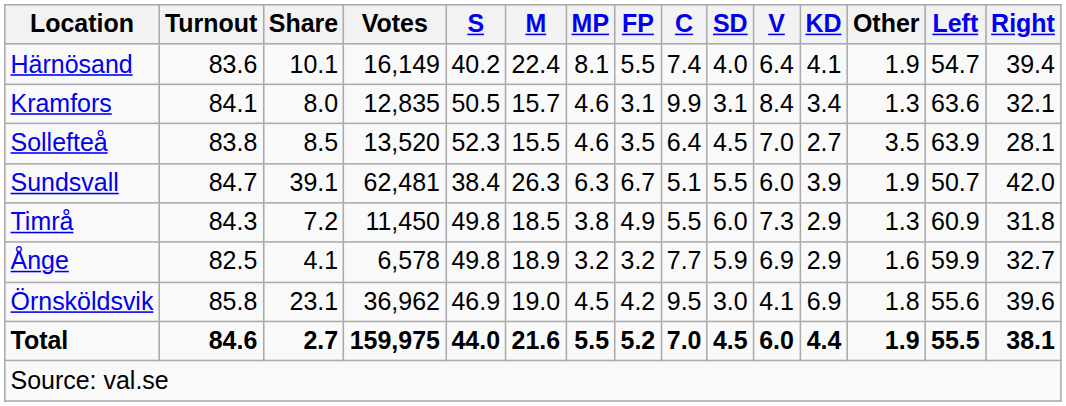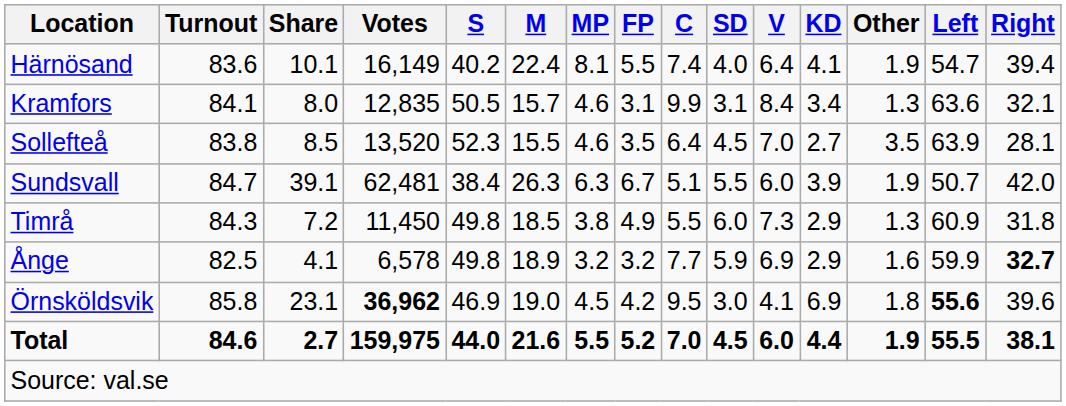(1031, 261) normal -> (1031, 261) bold
(402, 301) normal -> (402, 301) bold
(955, 301) normal -> (955, 301) bold
